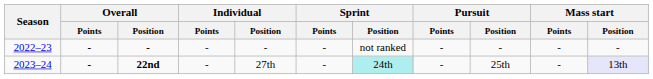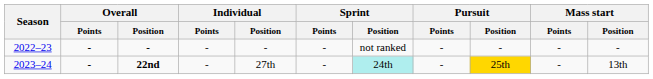(500, 64) no background -> (500, 64) gold background
(618, 64) lavender background -> (618, 64) no background
